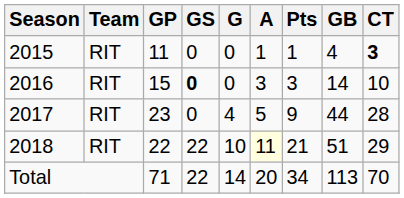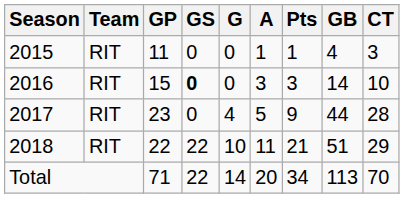(373, 51) bold -> (373, 51) normal
(266, 146) lightyellow background -> (266, 146) no background
